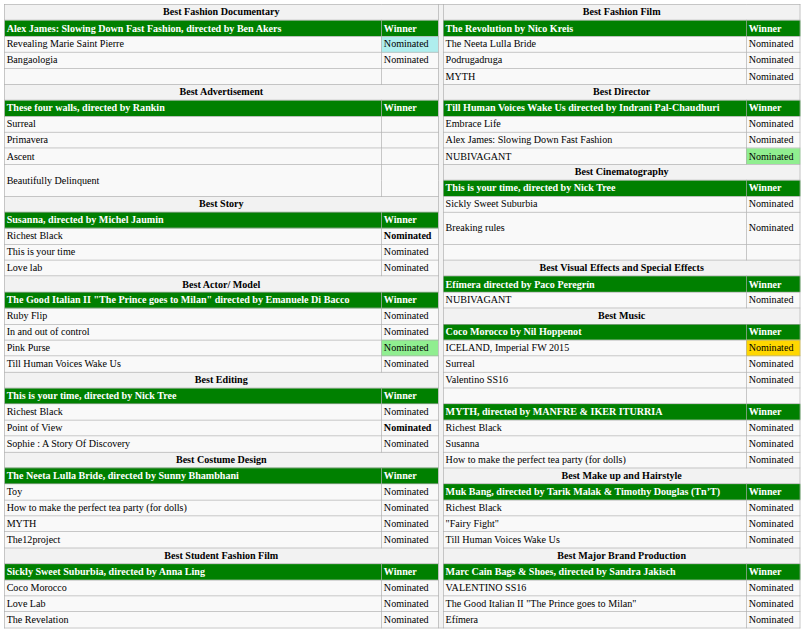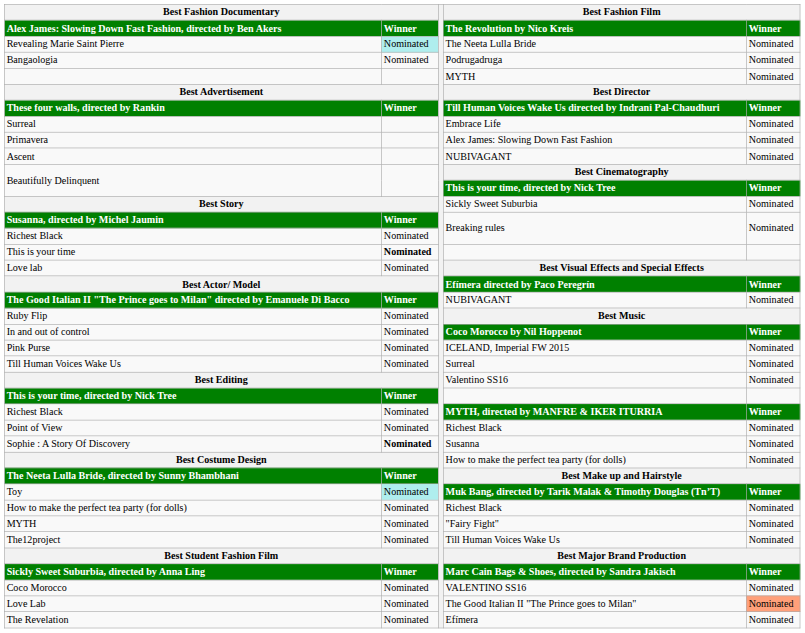(771, 156) lightgreen background -> (771, 156) no background
(408, 236) bold -> (406, 236) normal
(406, 252) normal -> (408, 252) bold
(406, 348) lightgreen background -> (406, 348) no background
(771, 348) gold background -> (771, 348) no background
(408, 428) bold -> (406, 428) normal
(406, 444) normal -> (408, 444) bold
(406, 492) no background -> (406, 492) paleturquoise background
(771, 603) no background -> (771, 603) lightsalmon background
